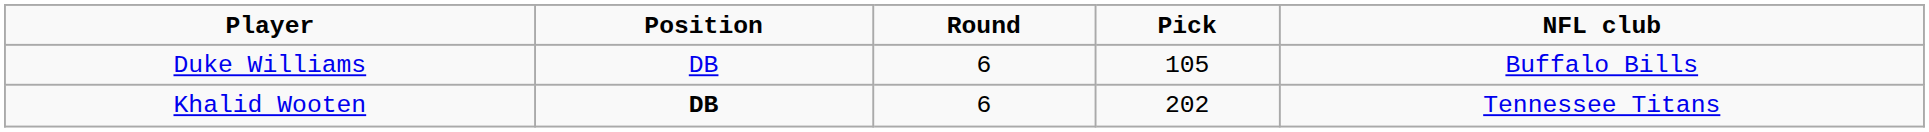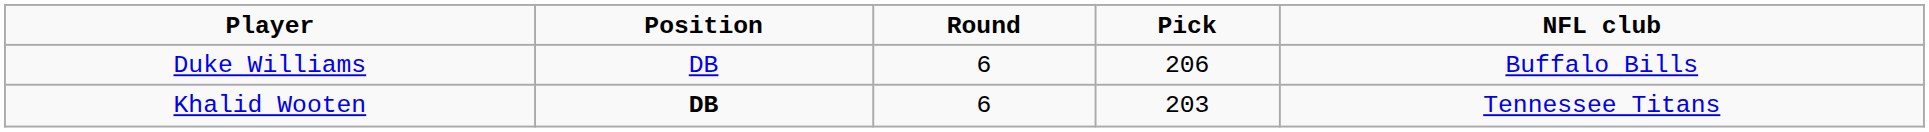(1187, 65) 105 -> (1187, 65) 206
(1187, 106) 202 -> (1187, 106) 203
